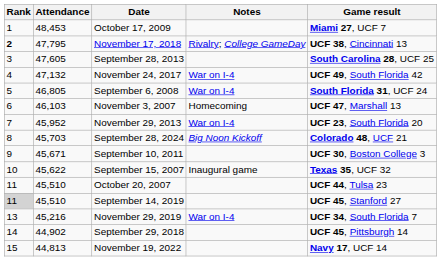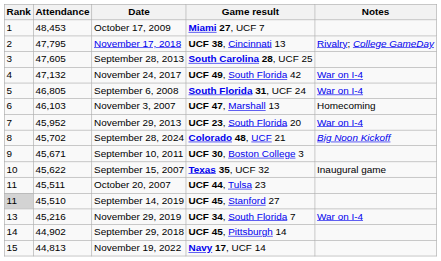columns swapped: (372, 12) <-> (247, 12)
(9, 43) bold -> (9, 43) normal
(51, 138) 45,703 -> (51, 138) 45,702
(51, 185) 45,510 -> (50, 185) 45,511
